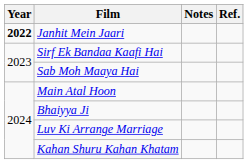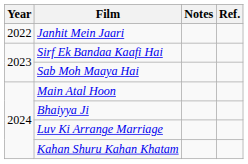(19, 33) bold -> (19, 33) normal
